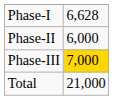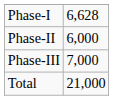(83, 60) gold background -> (83, 60) no background
